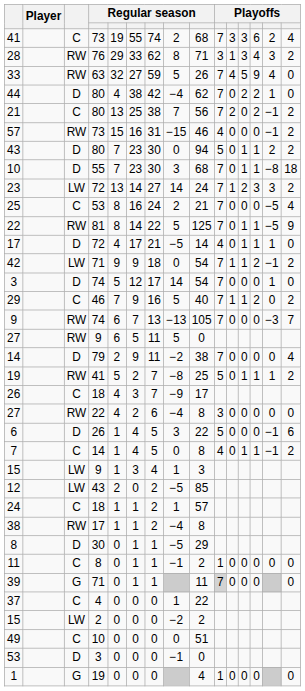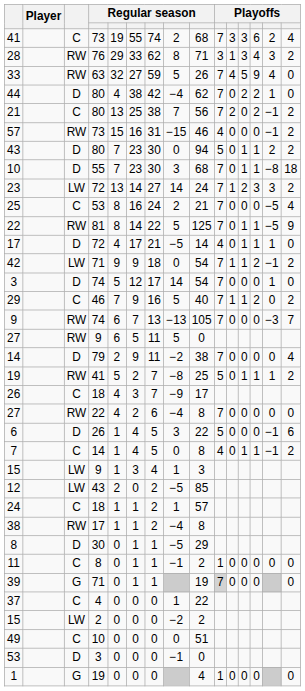(220, 413) 3 -> (220, 413) 7
(202, 582) 11 -> (202, 582) 19
